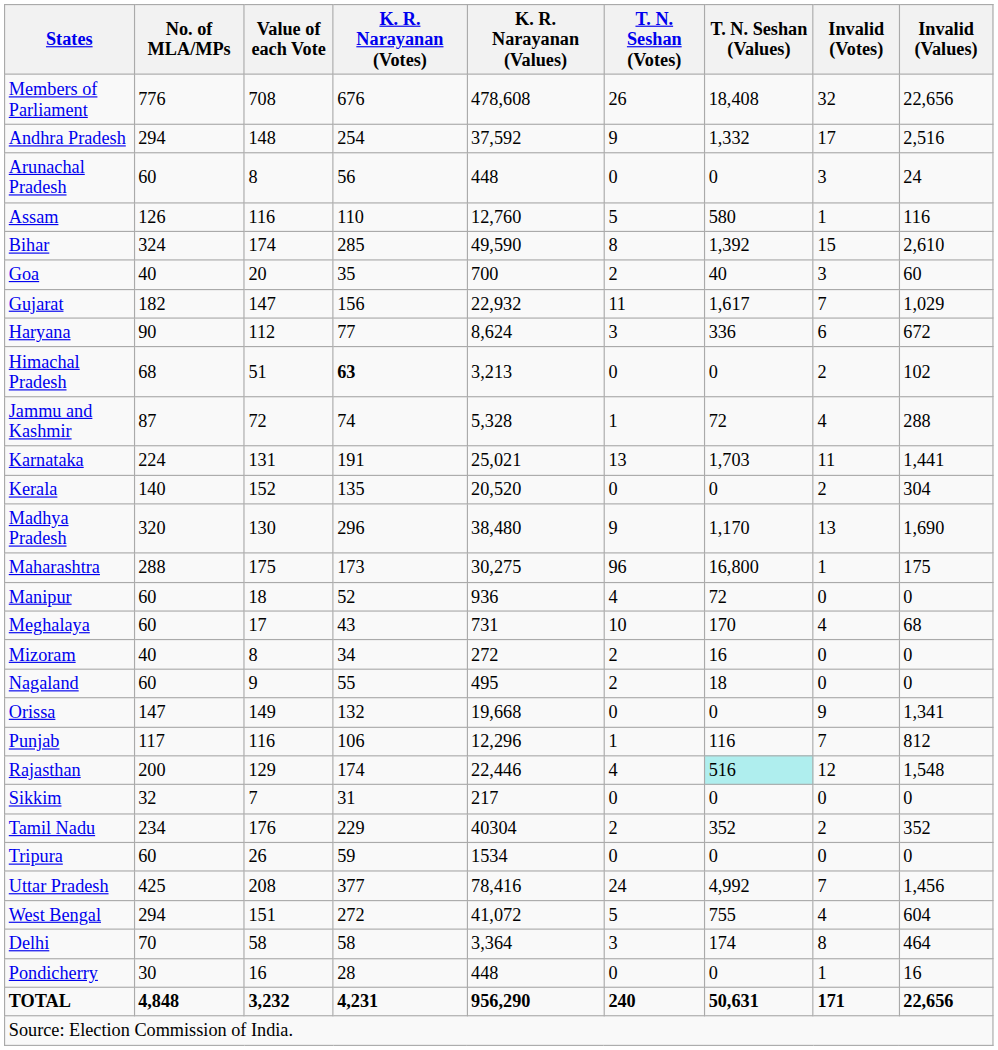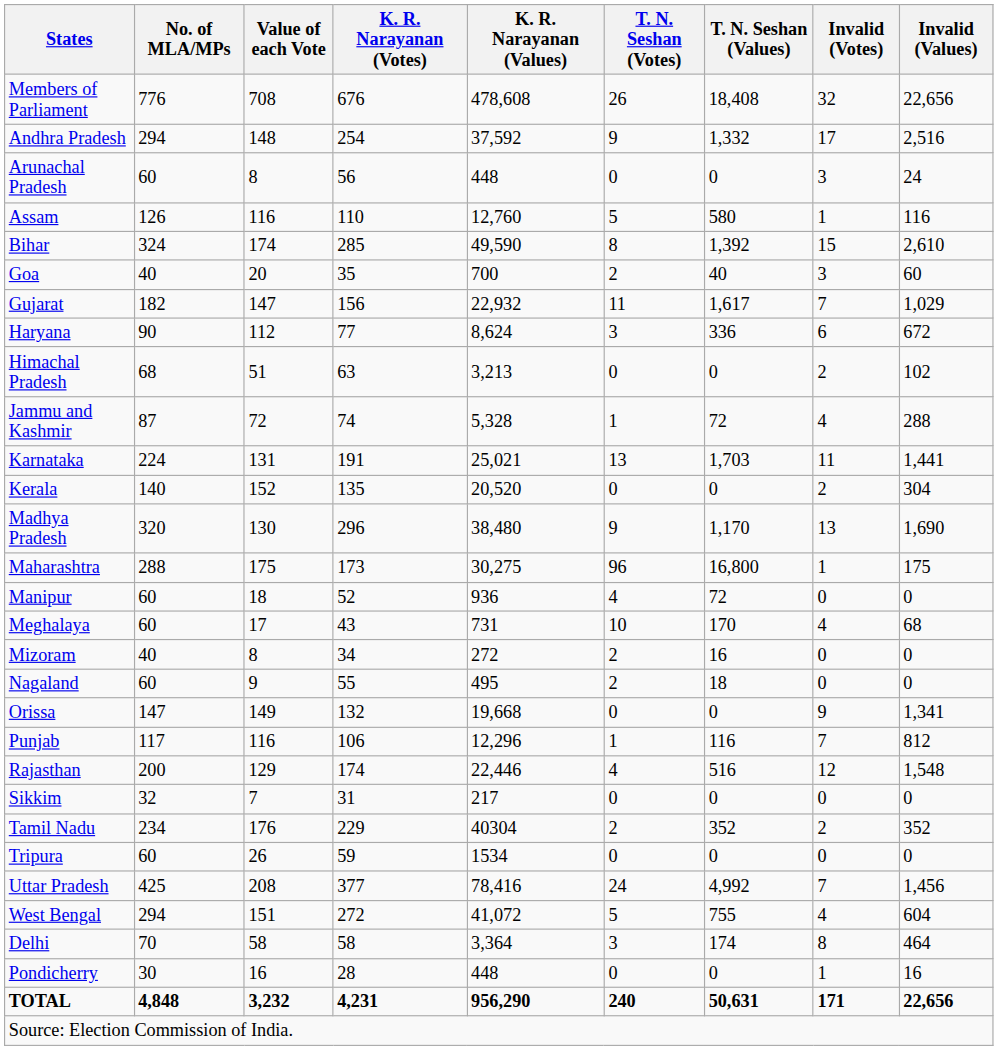(346, 371) bold -> (346, 371) normal
(722, 770) paleturquoise background -> (722, 770) no background
